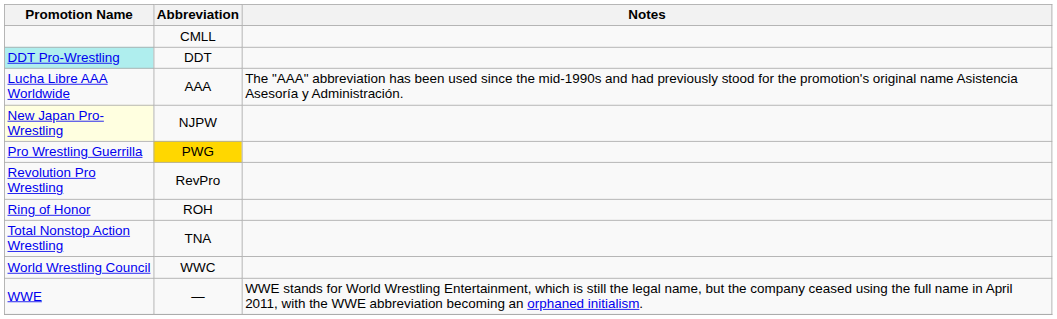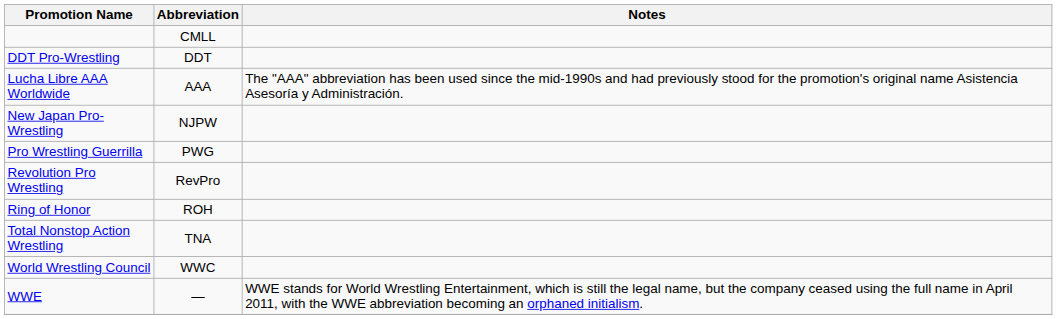(64, 57) paleturquoise background -> (64, 57) no background
(56, 123) lightyellow background -> (56, 123) no background
(198, 151) gold background -> (198, 151) no background
